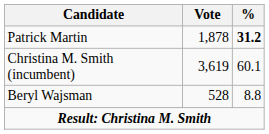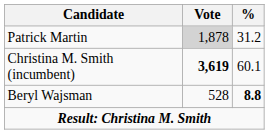(213, 37) no background -> (213, 37) lightgrey background
(249, 37) bold -> (249, 37) normal
(213, 66) normal -> (213, 66) bold
(252, 96) normal -> (252, 96) bold
